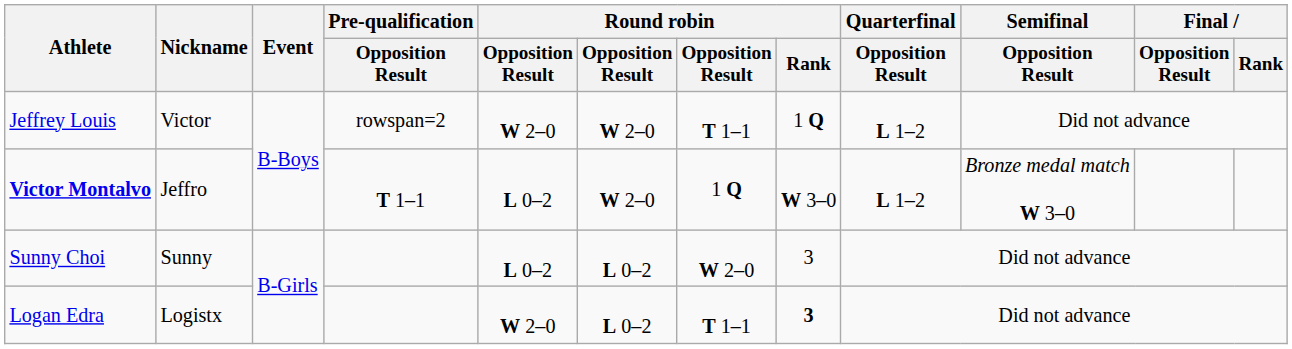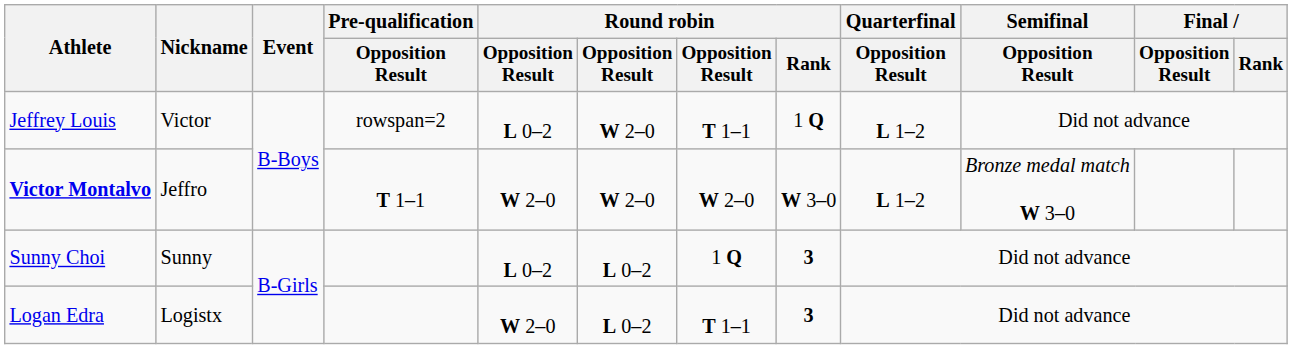(528, 132) W 2–0 -> (528, 132) L 0–2
(528, 201) L 0–2 -> (528, 201) W 2–0
(727, 189) 1 Q -> (727, 201) W 2–0
(727, 270) W 2–0 -> (727, 258) 1 Q
(809, 258) normal -> (809, 258) bold
